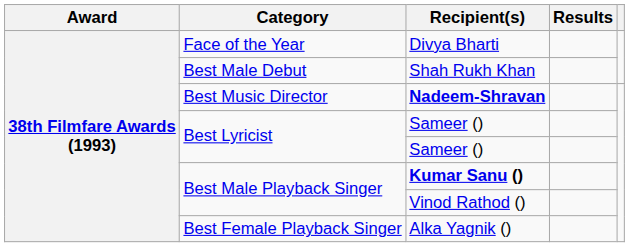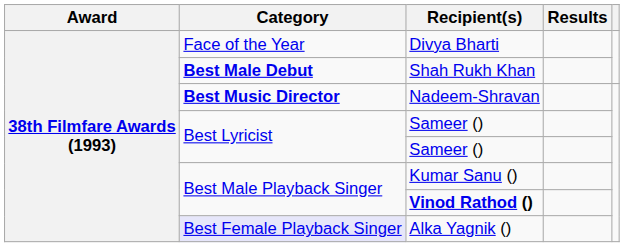(245, 70) normal -> (248, 70) bold
(256, 96) normal -> (262, 96) bold
(477, 96) bold -> (475, 96) normal
(466, 176) bold -> (463, 176) normal
(467, 202) normal -> (471, 202) bold
(293, 228) no background -> (293, 228) lavender background
